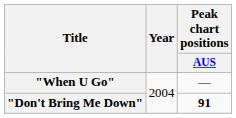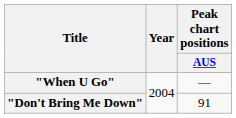(204, 103) bold -> (204, 103) normal
